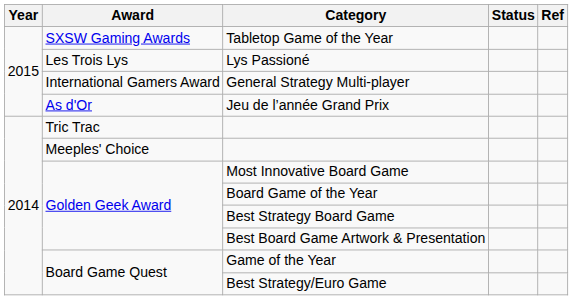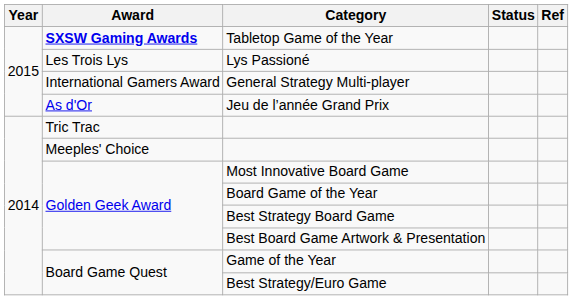(118, 37) normal -> (121, 37) bold
